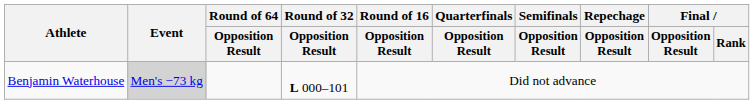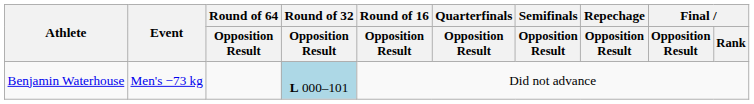(167, 80) lightgrey background -> (167, 80) no background
(319, 88) no background -> (319, 88) lightblue background
